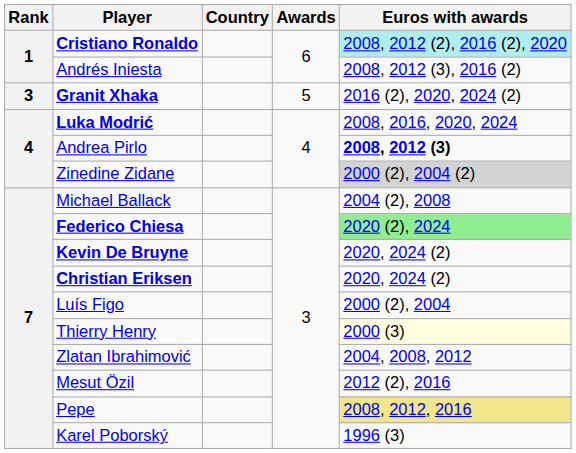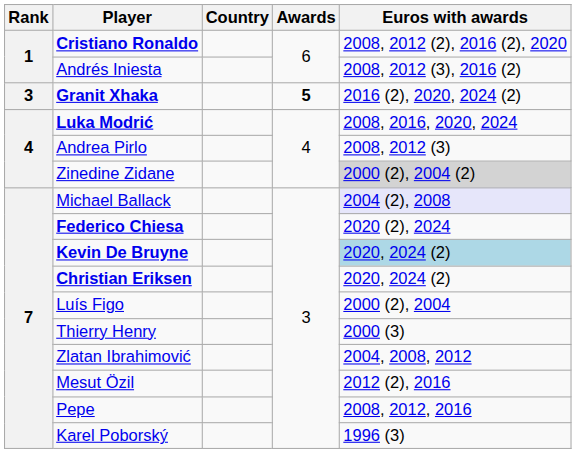(455, 43) paleturquoise background -> (455, 43) no background
(306, 95) normal -> (306, 95) bold
(397, 148) bold -> (397, 148) normal
(397, 200) no background -> (397, 200) lavender background
(397, 226) lightgreen background -> (397, 226) no background
(397, 252) no background -> (397, 252) lightblue background
(374, 331) lightyellow background -> (374, 331) no background
(407, 409) khaki background -> (407, 409) no background
